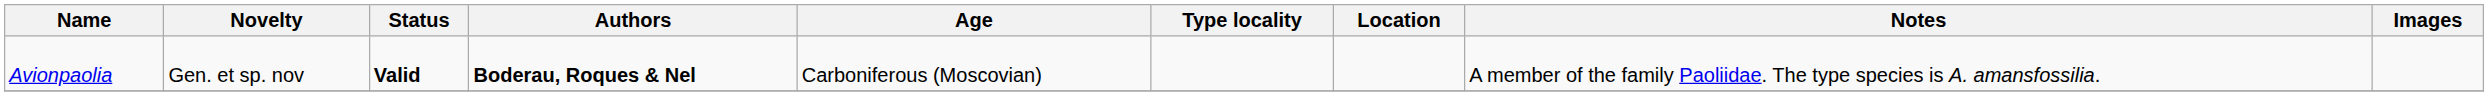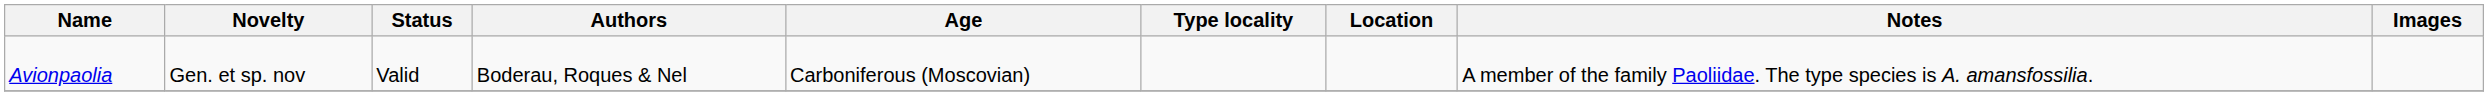(397, 74) bold -> (398, 74) normal
(585, 74) bold -> (582, 74) normal
